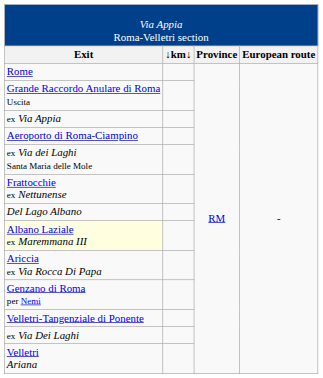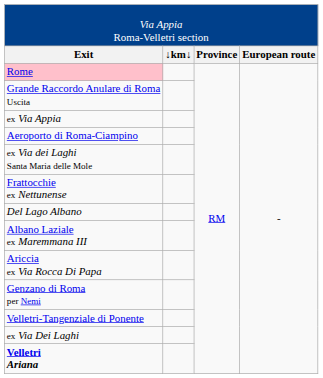(20, 72) no background -> (20, 72) pink background
(47, 235) lightyellow background -> (47, 235) no background
(23, 358) normal -> (24, 358) bold
